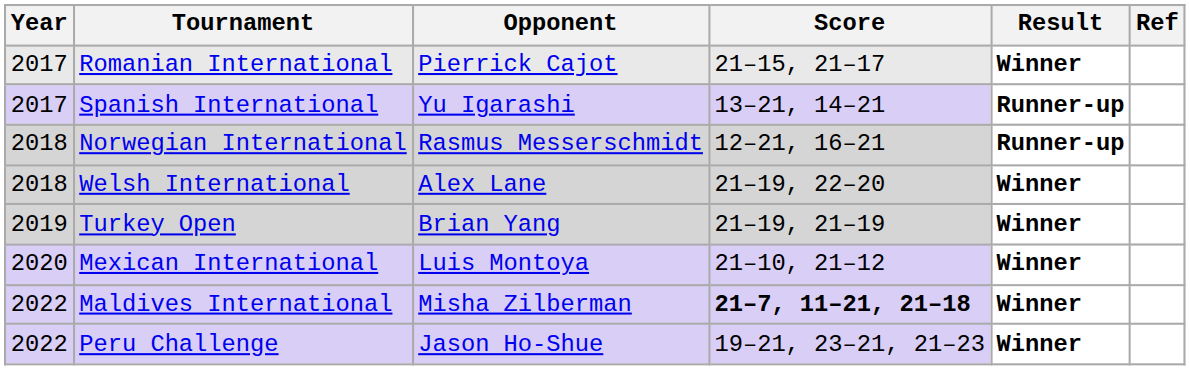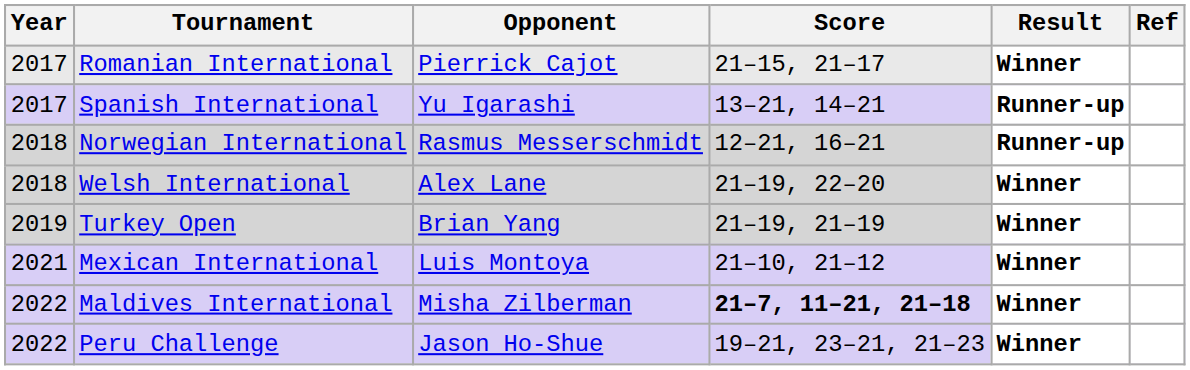(39, 264) 2020 -> (39, 264) 2021
